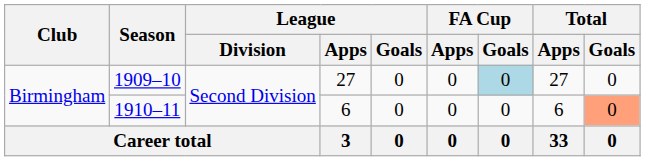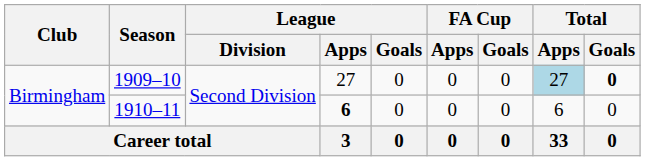(505, 79) lightblue background -> (505, 79) no background
(559, 79) no background -> (559, 79) lightblue background
(612, 79) normal -> (612, 79) bold
(346, 110) normal -> (346, 110) bold
(612, 110) lightsalmon background -> (612, 110) no background
